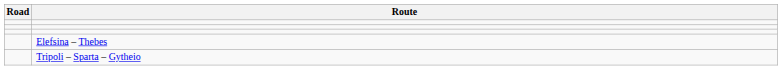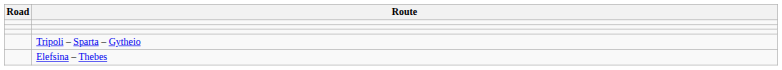(70, 41) Elefsina – Thebes -> (87, 41) Tripoli – Sparta – Gytheio
(87, 57) Tripoli – Sparta – Gytheio -> (70, 57) Elefsina – Thebes
